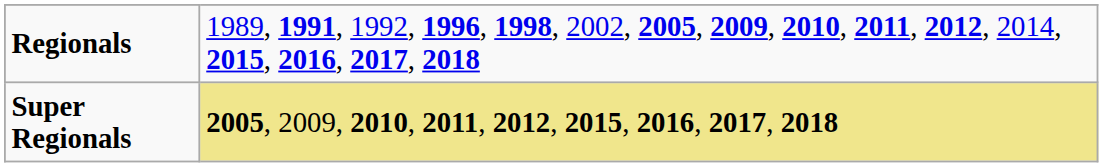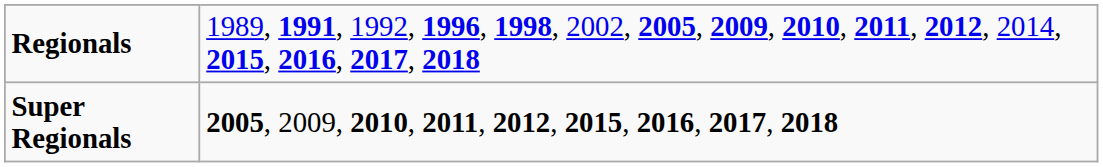(522, 121) khaki background -> (522, 121) no background
